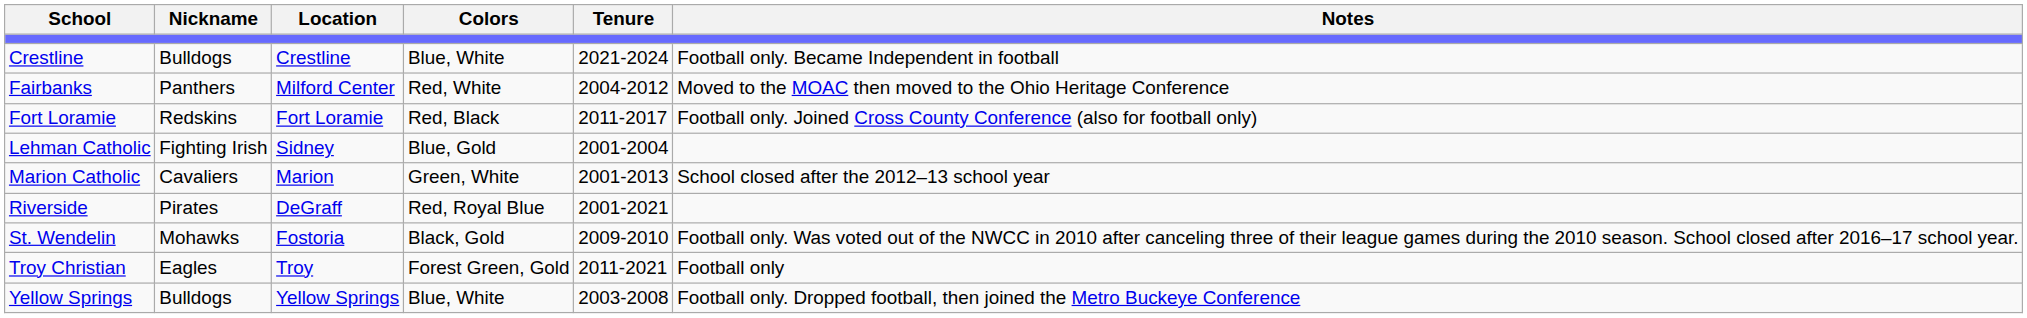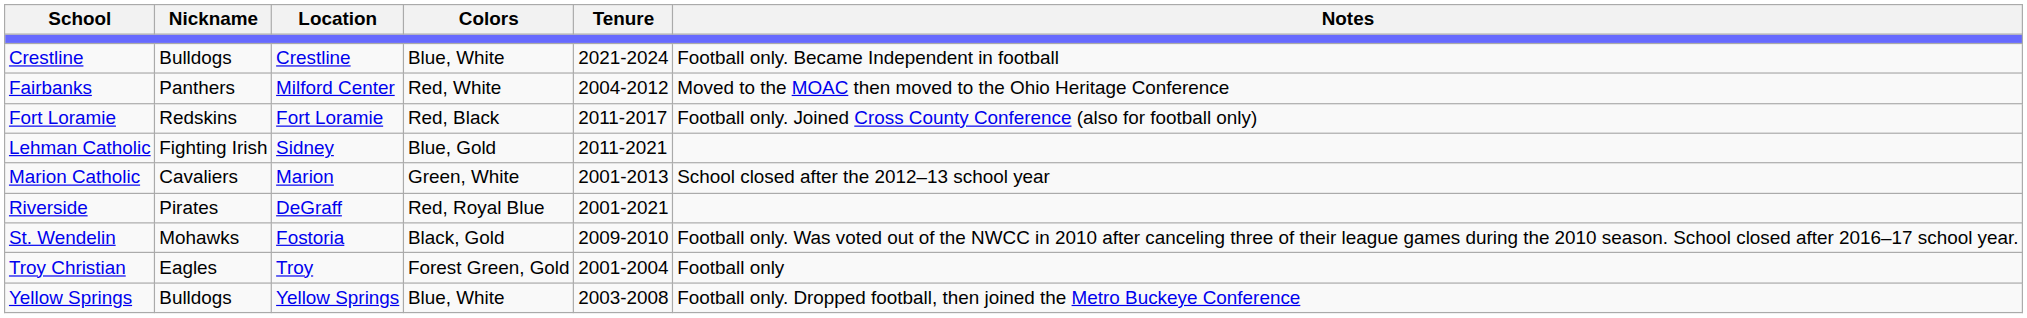(623, 147) 2001-2004 -> (623, 147) 2011-2021
(623, 267) 2011-2021 -> (623, 267) 2001-2004
